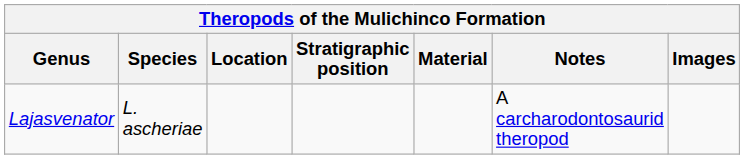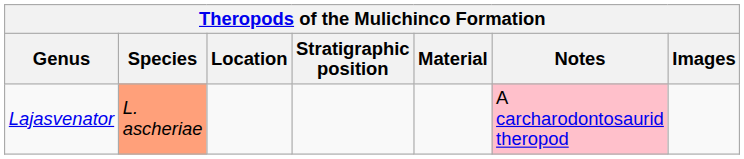(163, 118) no background -> (163, 118) lightsalmon background
(580, 118) no background -> (580, 118) pink background
